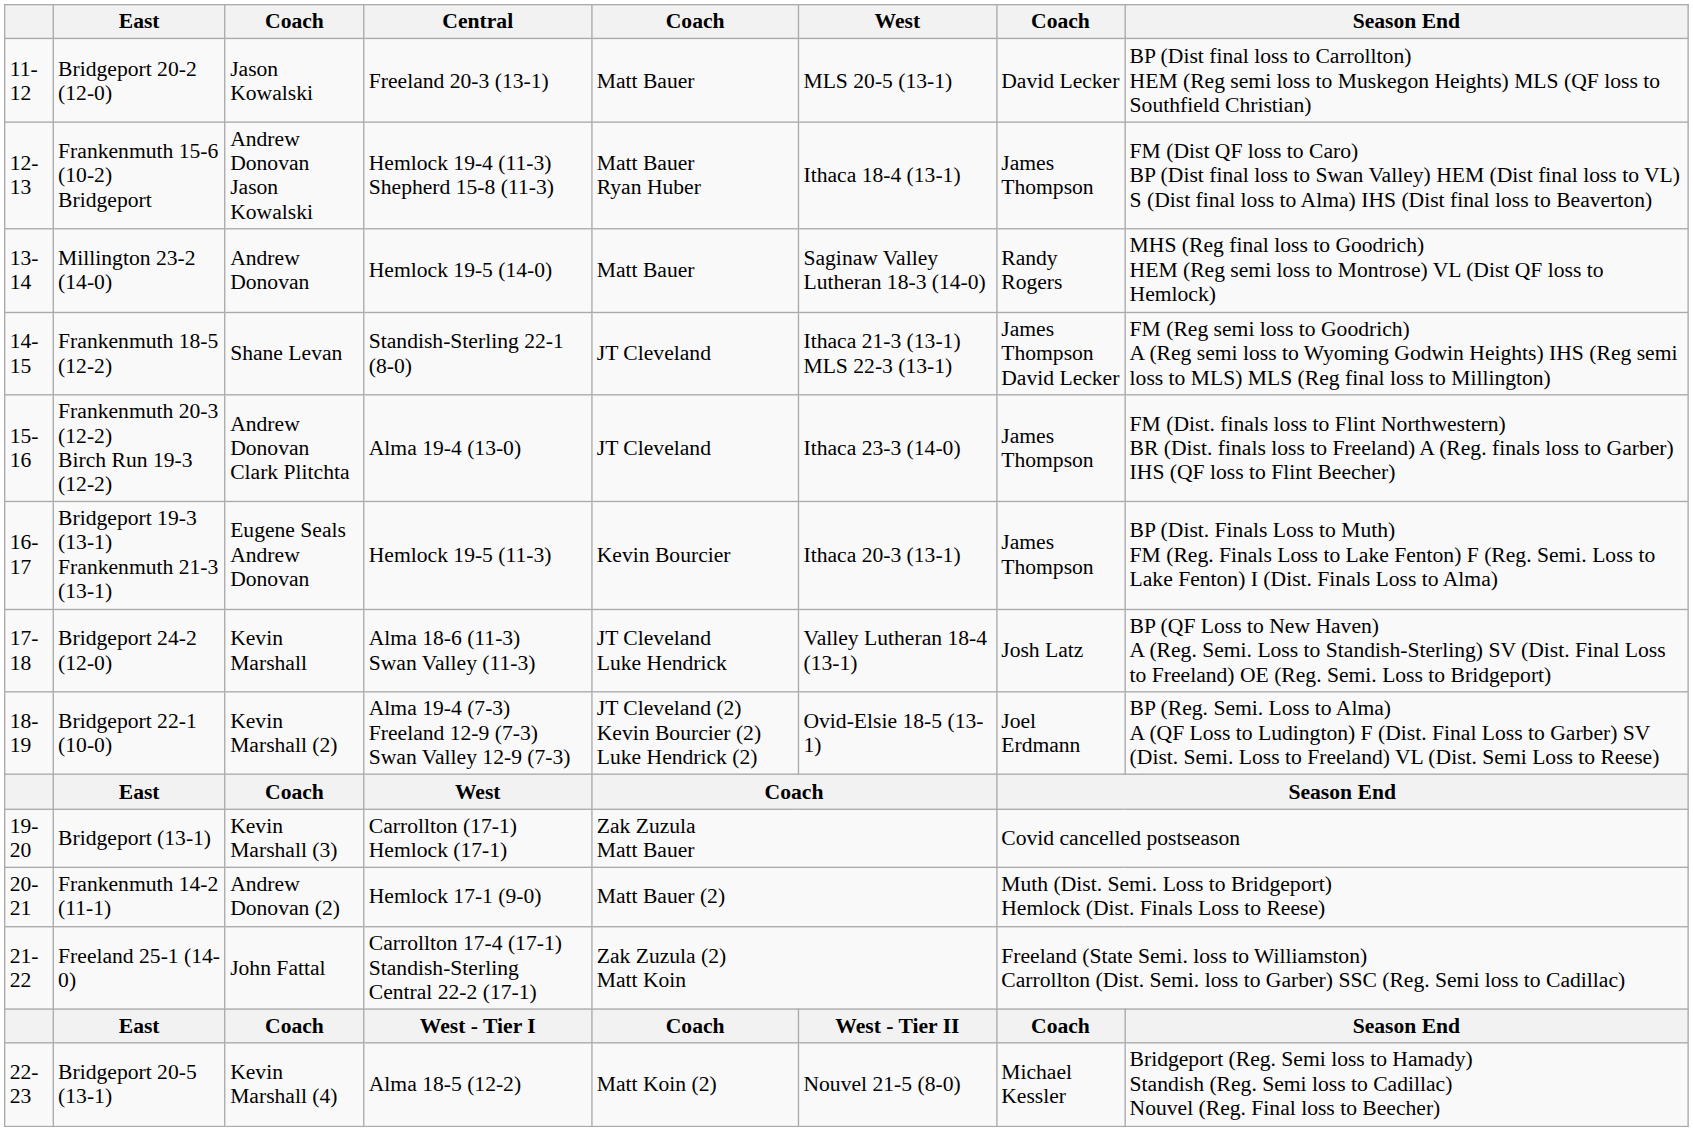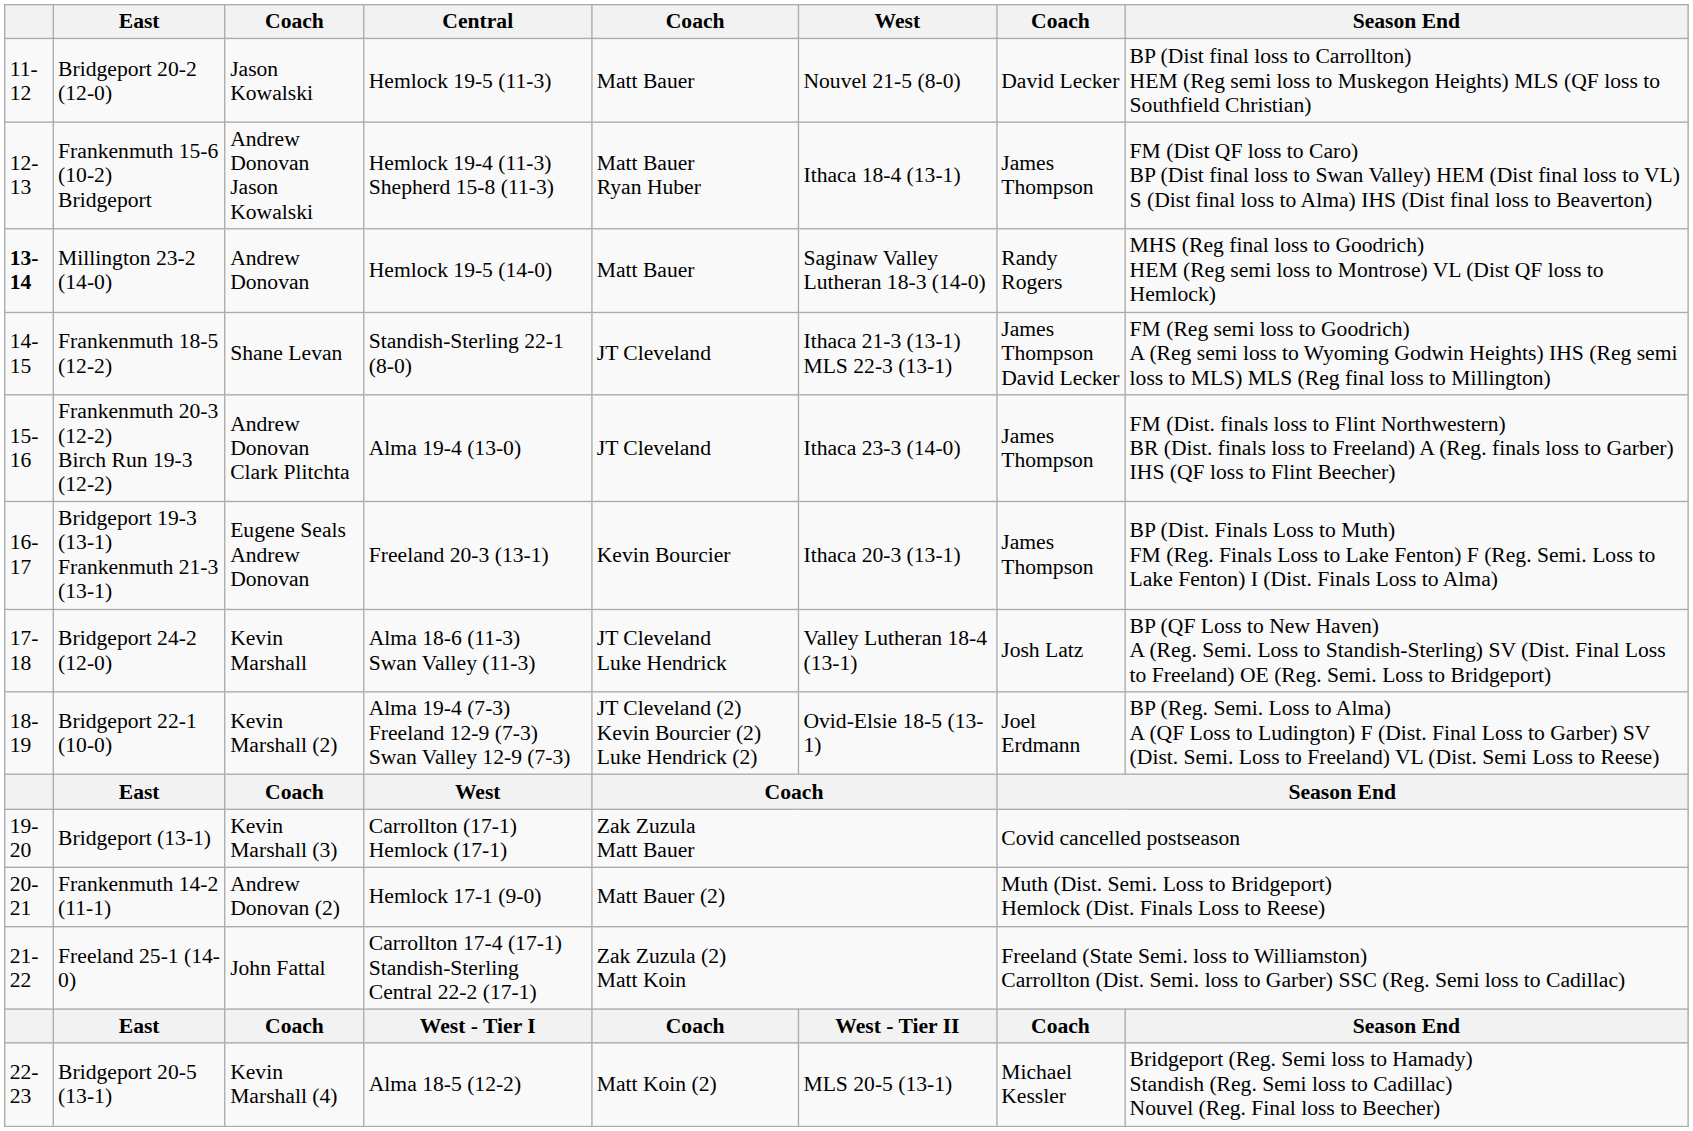(459, 80) Freeland 20-3 (13-1) -> (460, 80) Hemlock 19-5 (11-3)
(878, 80) MLS 20-5 (13-1) -> (882, 80) Nouvel 21-5 (8-0)
(24, 270) normal -> (24, 270) bold
(460, 555) Hemlock 19-5 (11-3) -> (459, 555) Freeland 20-3 (13-1)
(882, 1084) Nouvel 21-5 (8-0) -> (878, 1084) MLS 20-5 (13-1)
